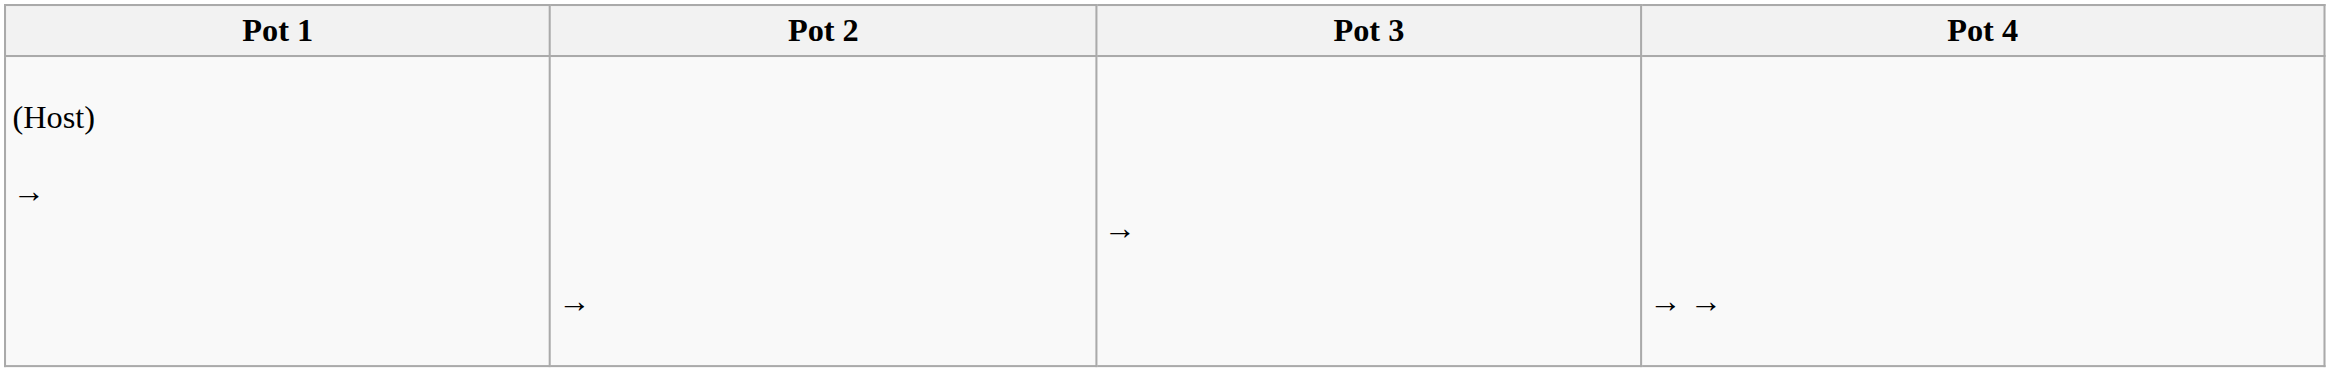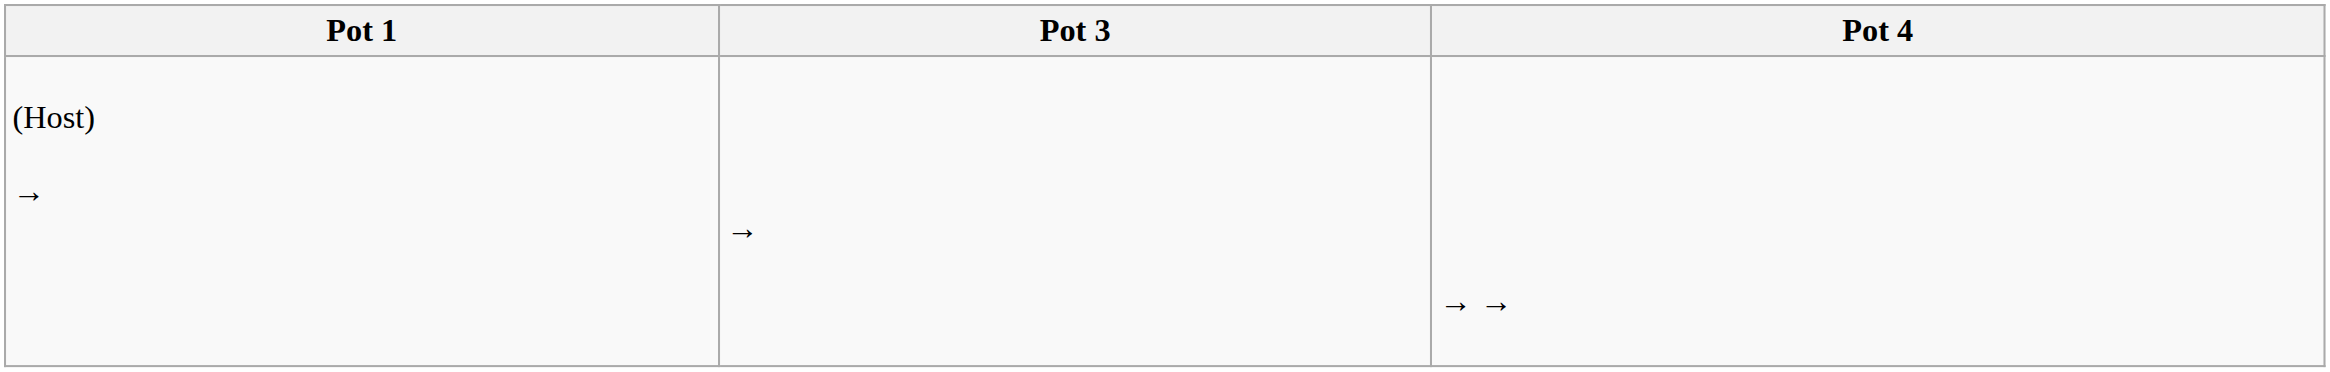- column: (823, 30)
